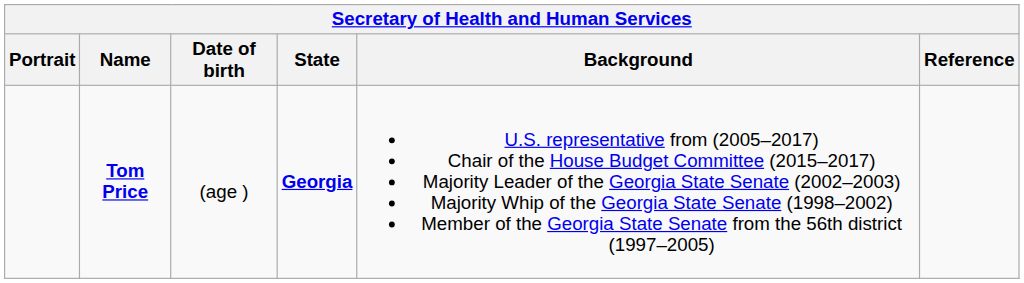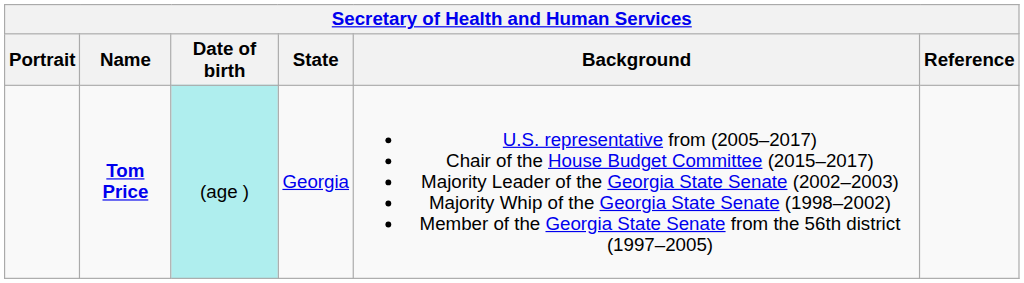(224, 192) no background -> (225, 192) paleturquoise background
(317, 181) bold -> (316, 181) normal
